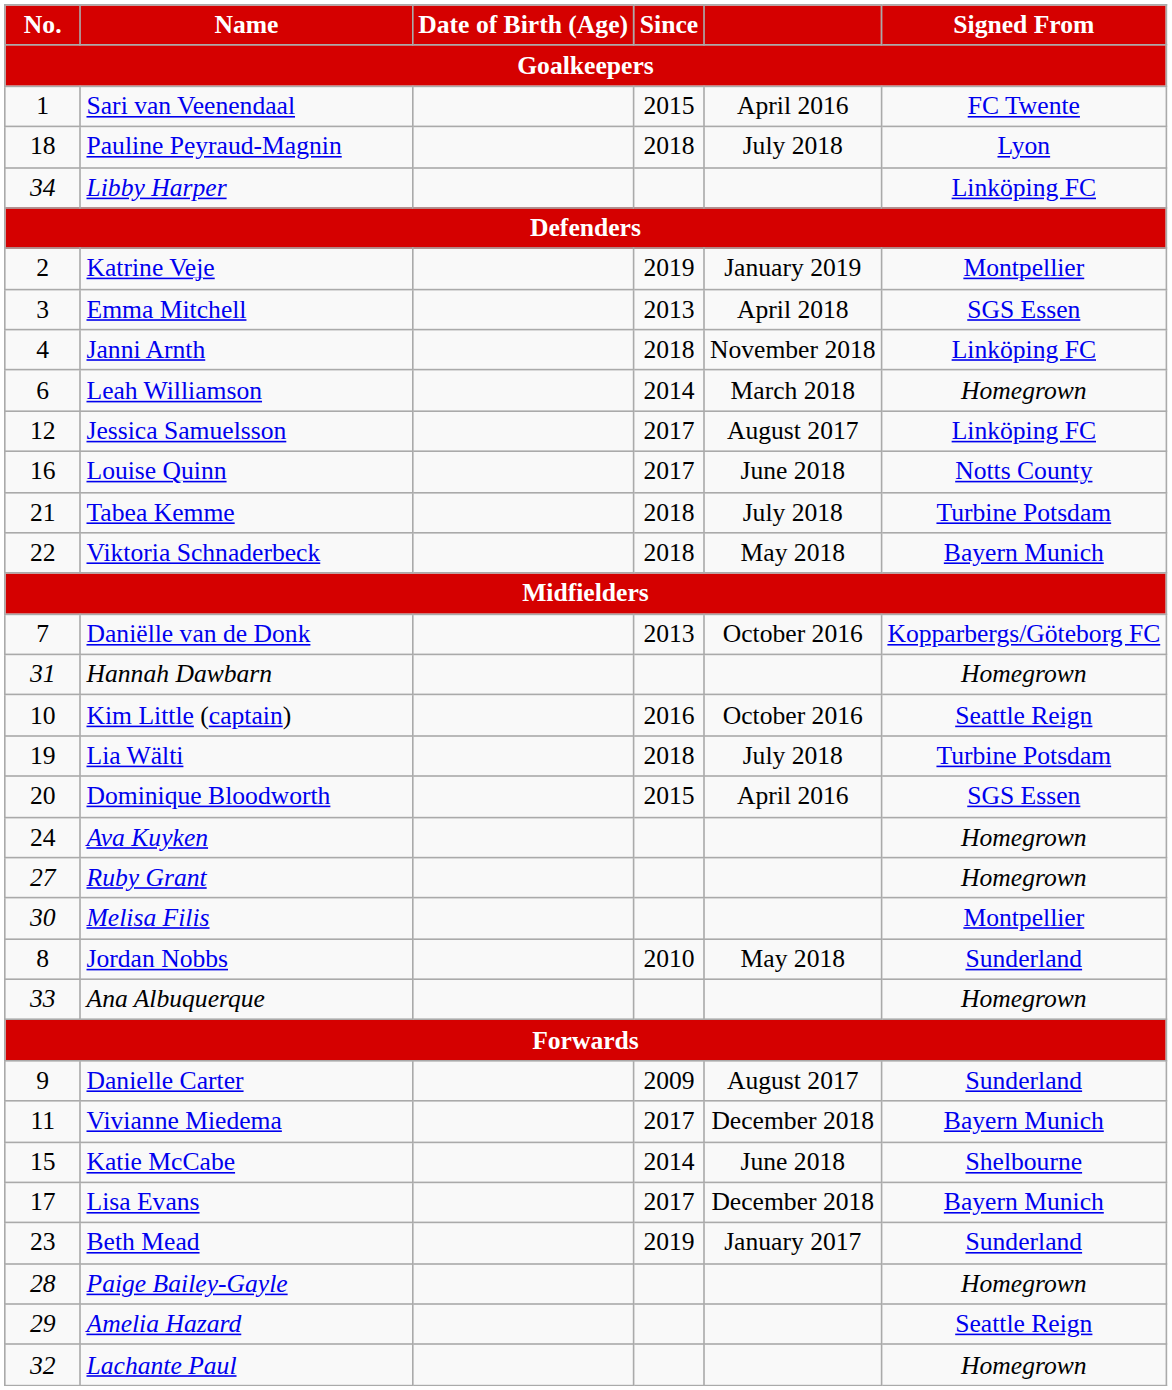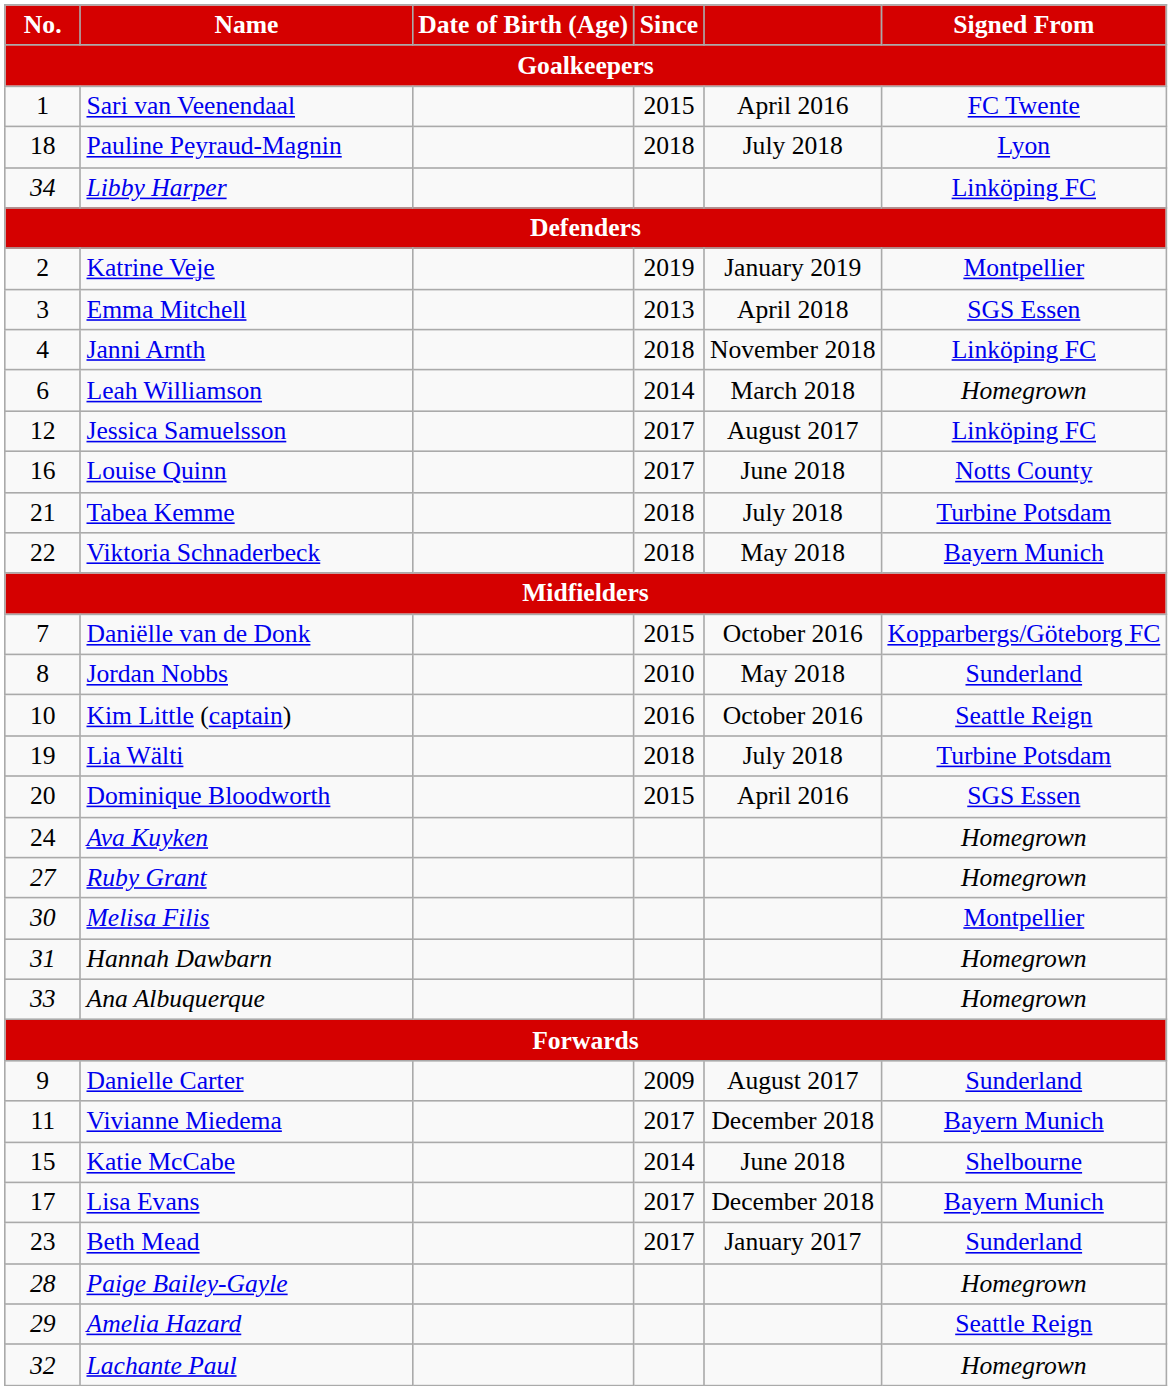(669, 633) 2013 -> (669, 633) 2015
rows swapped: (157, 958) <-> (179, 674)
(669, 1242) 2019 -> (669, 1242) 2017
